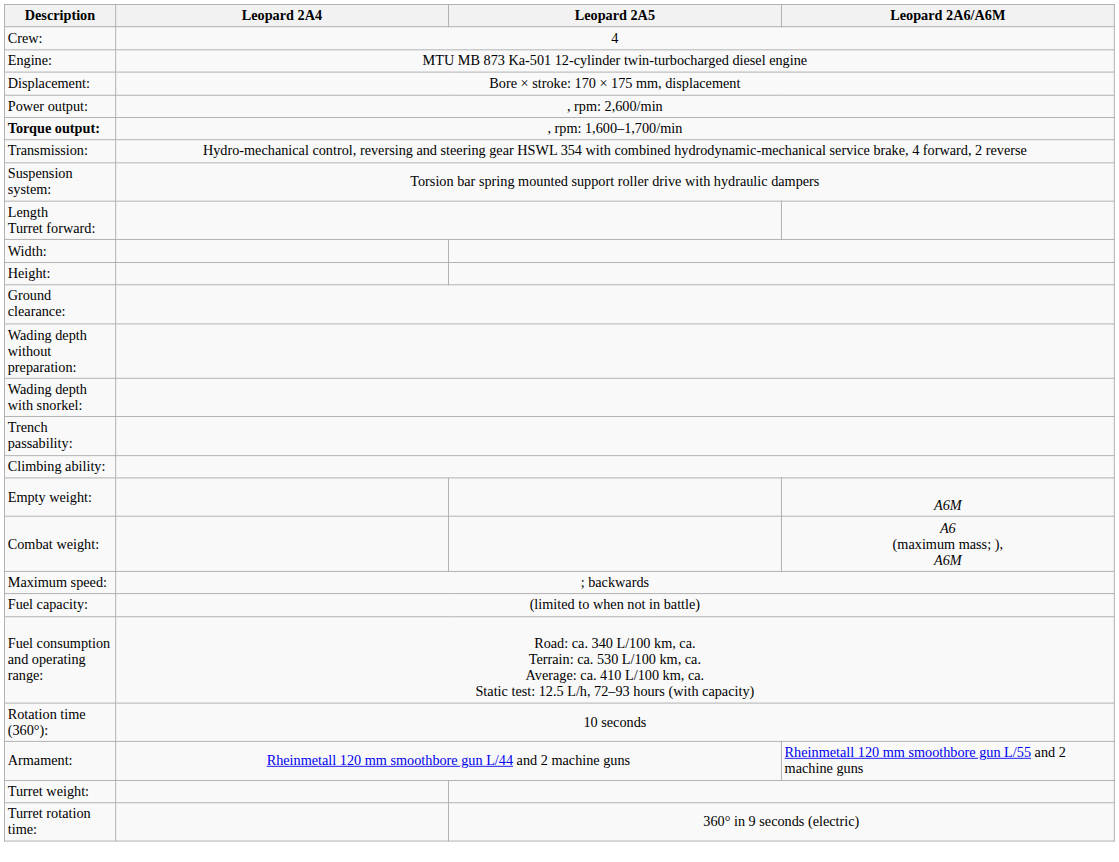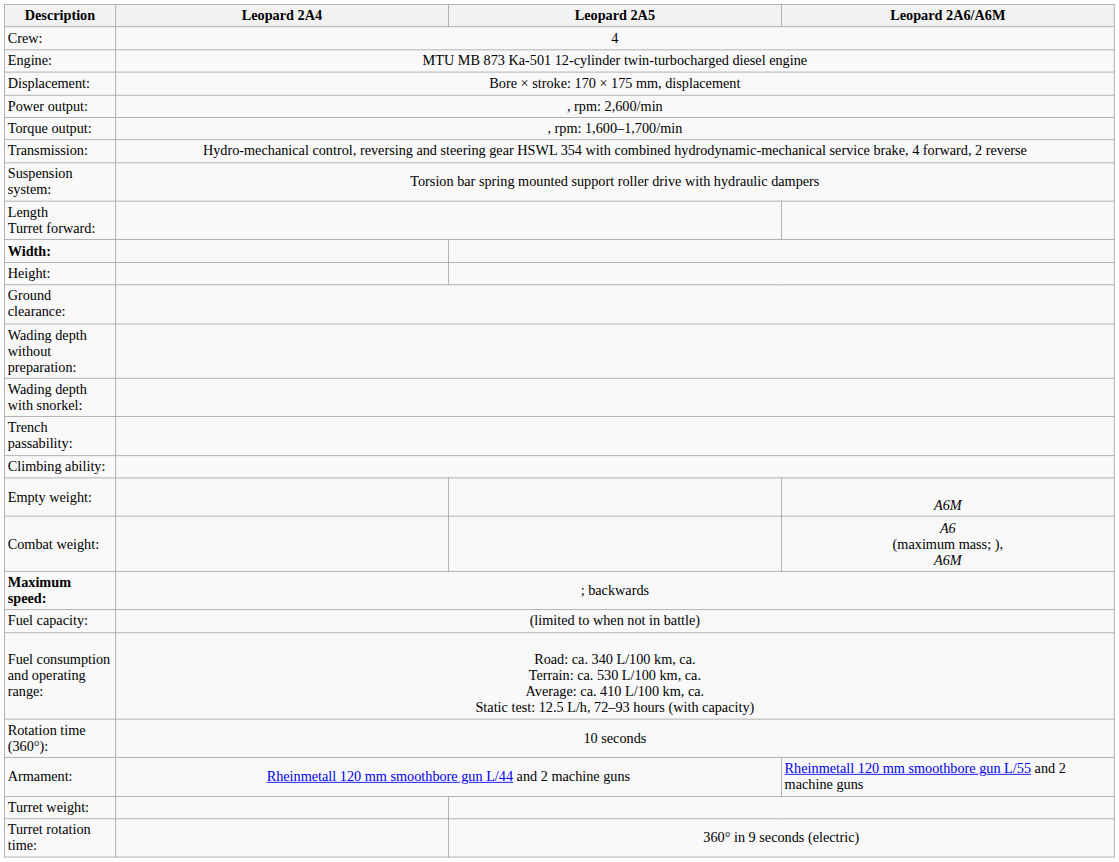(54, 128) bold -> (50, 128) normal
(27, 251) normal -> (29, 251) bold
(57, 582) normal -> (39, 590) bold
